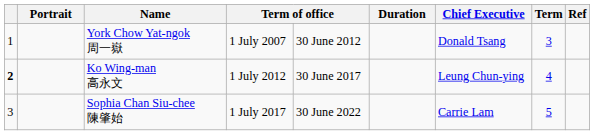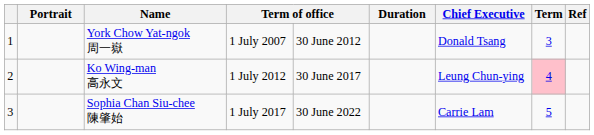(10, 76) bold -> (10, 76) normal
(549, 76) no background -> (549, 76) pink background
